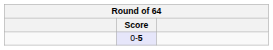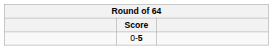(136, 39) lavender background -> (136, 39) no background
